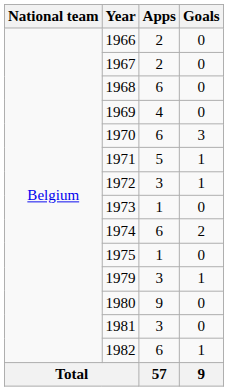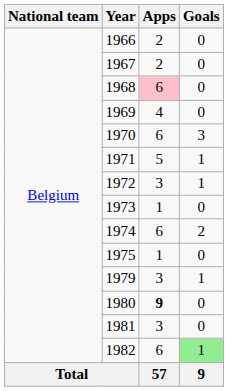(159, 87) no background -> (159, 87) pink background
(159, 302) normal -> (159, 302) bold
(201, 350) no background -> (201, 350) lightgreen background
